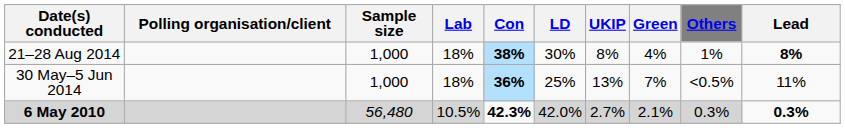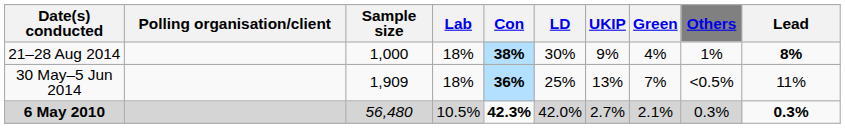(607, 53) 8% -> (607, 53) 9%
(389, 83) 1,000 -> (389, 83) 1,909
